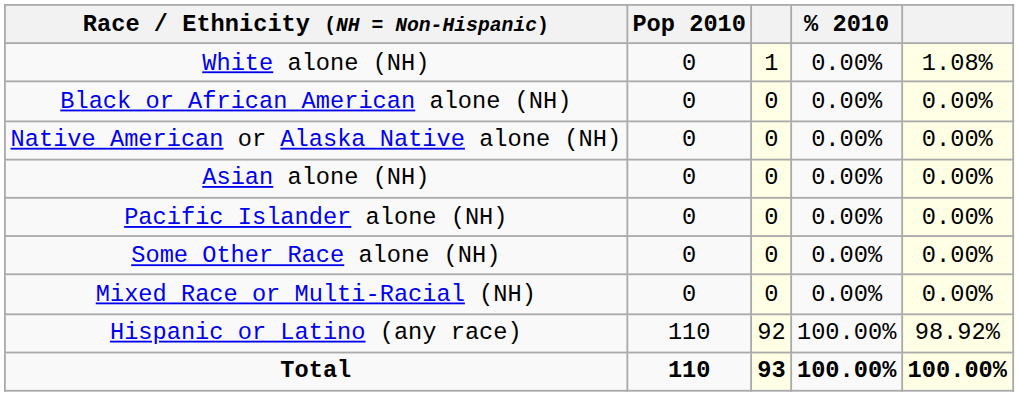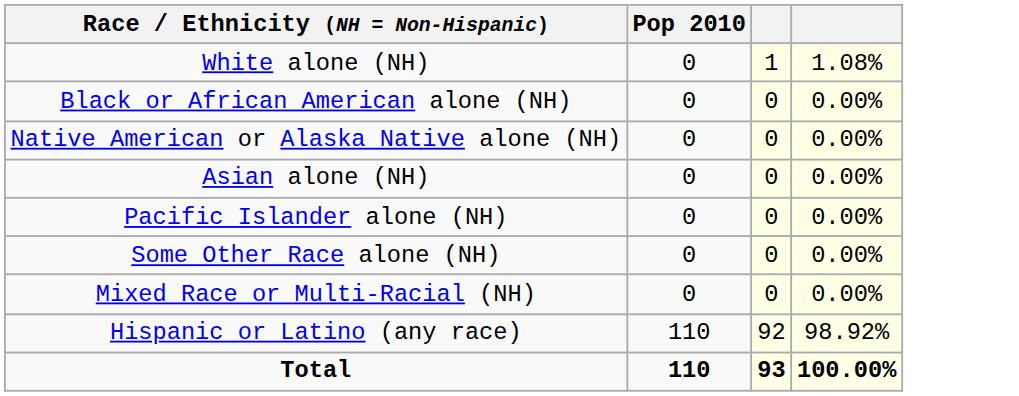- column: (847, 24)
